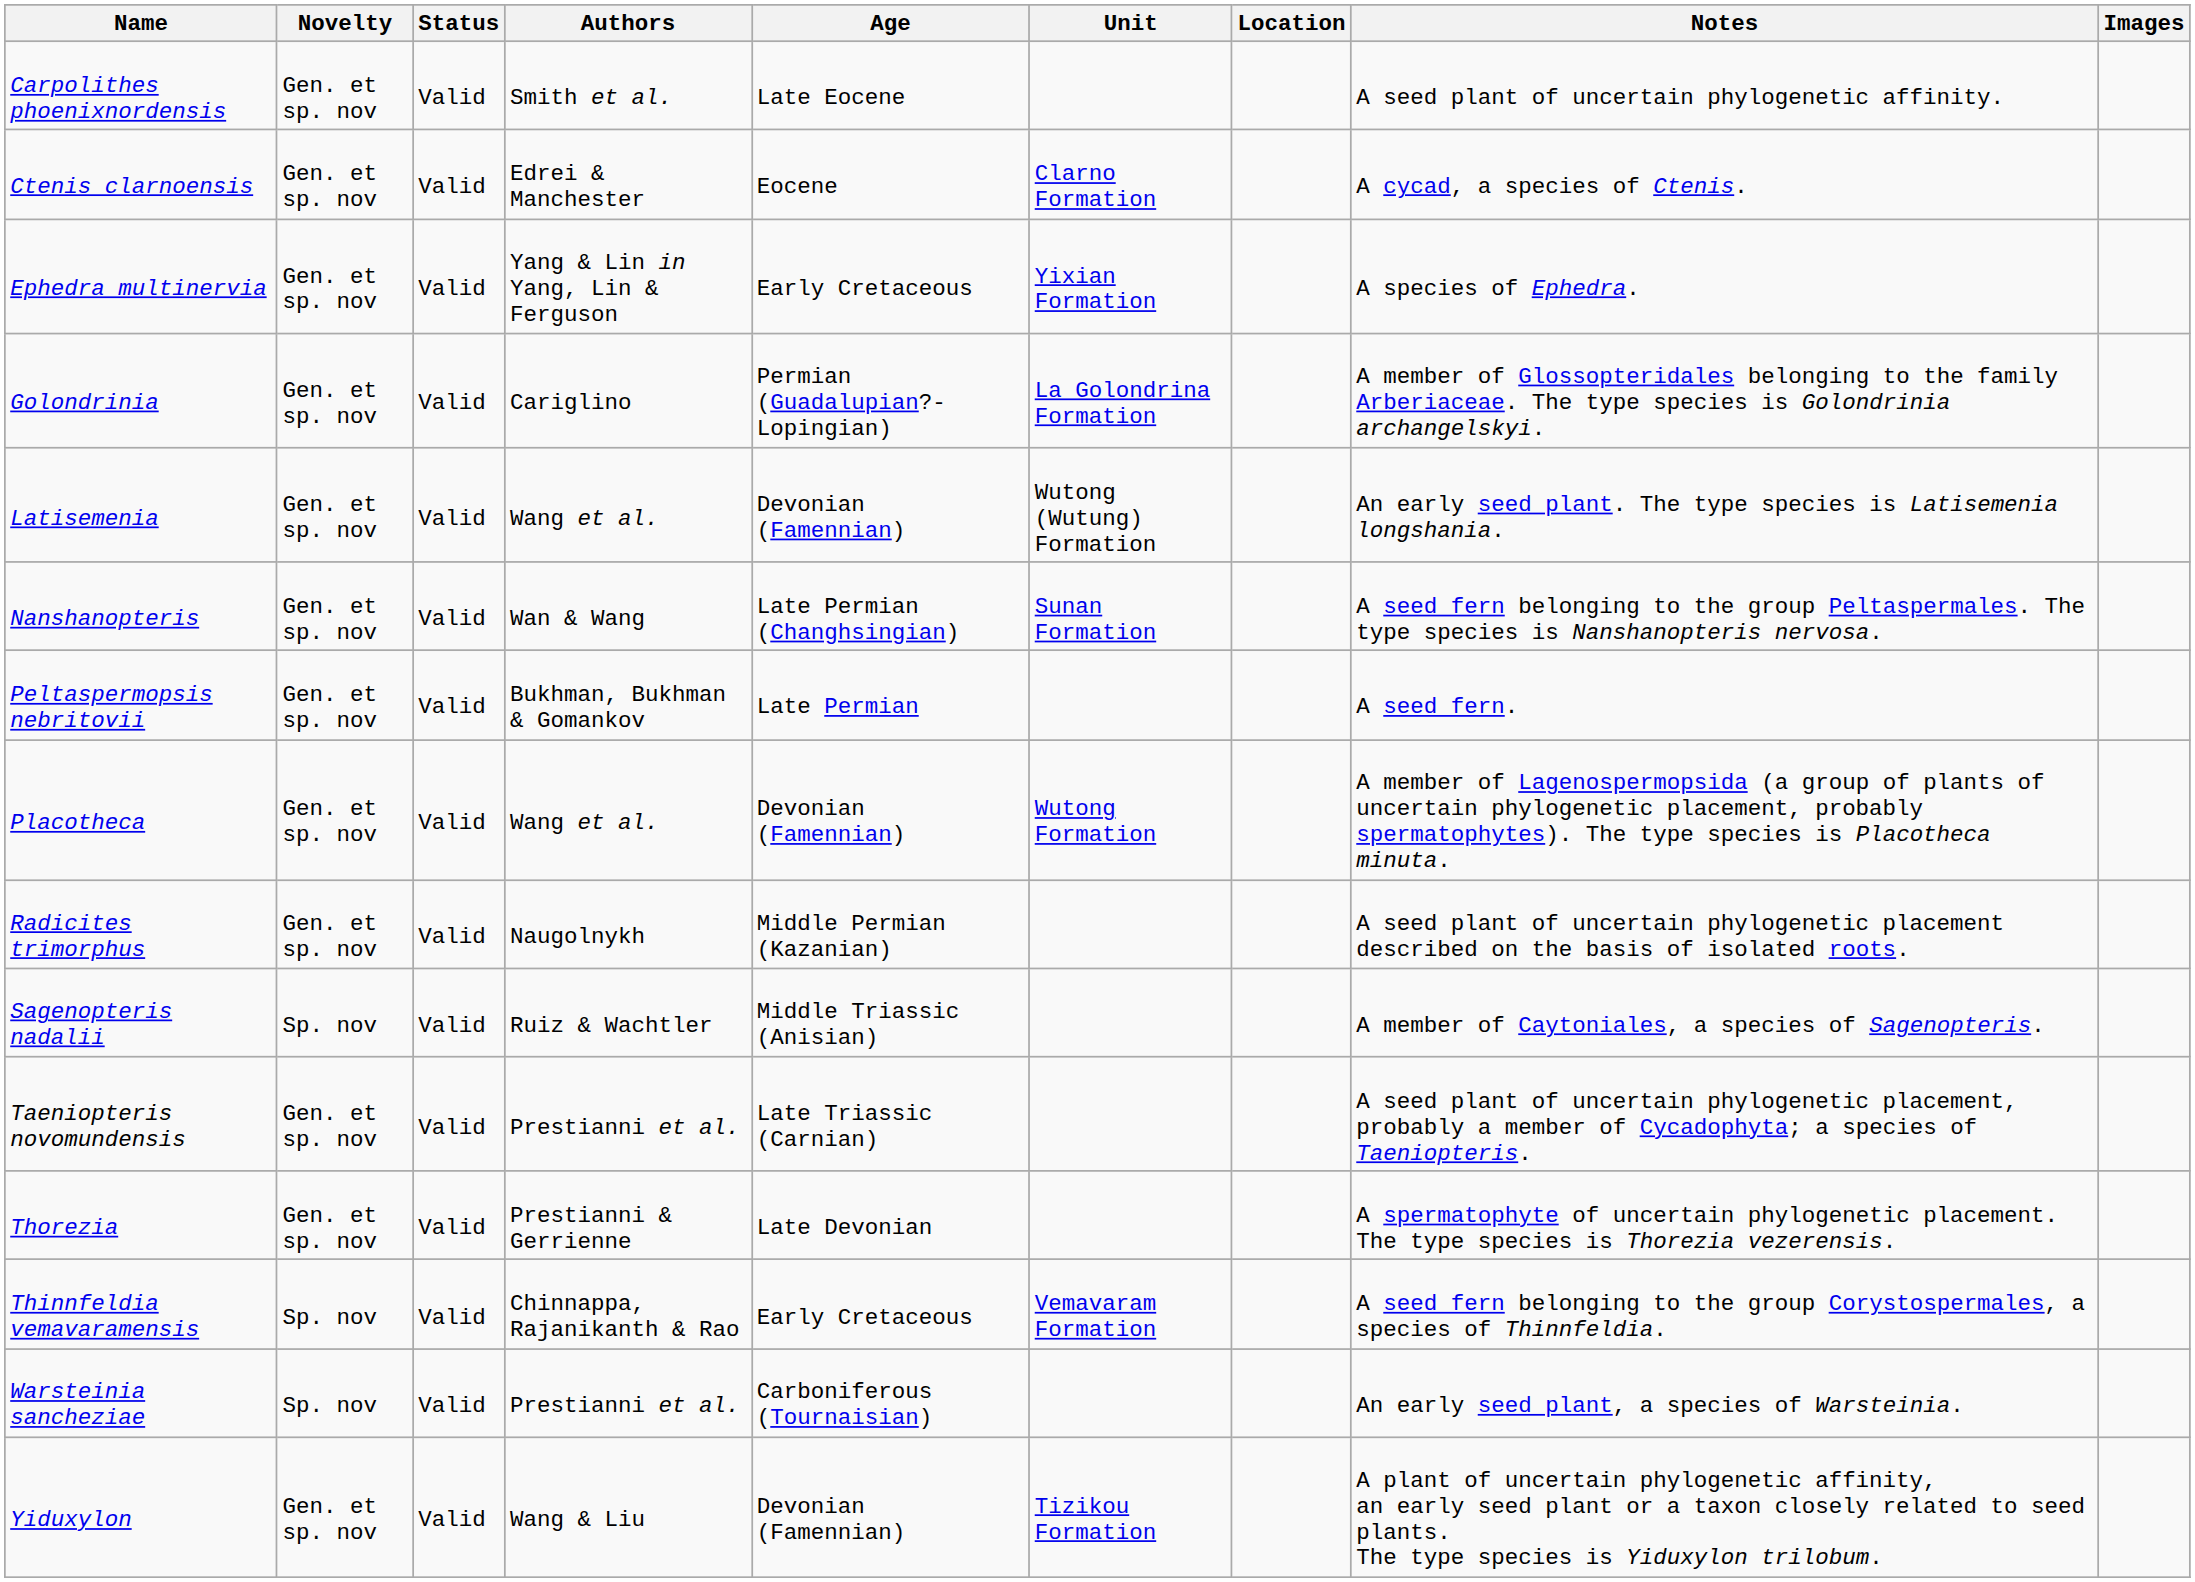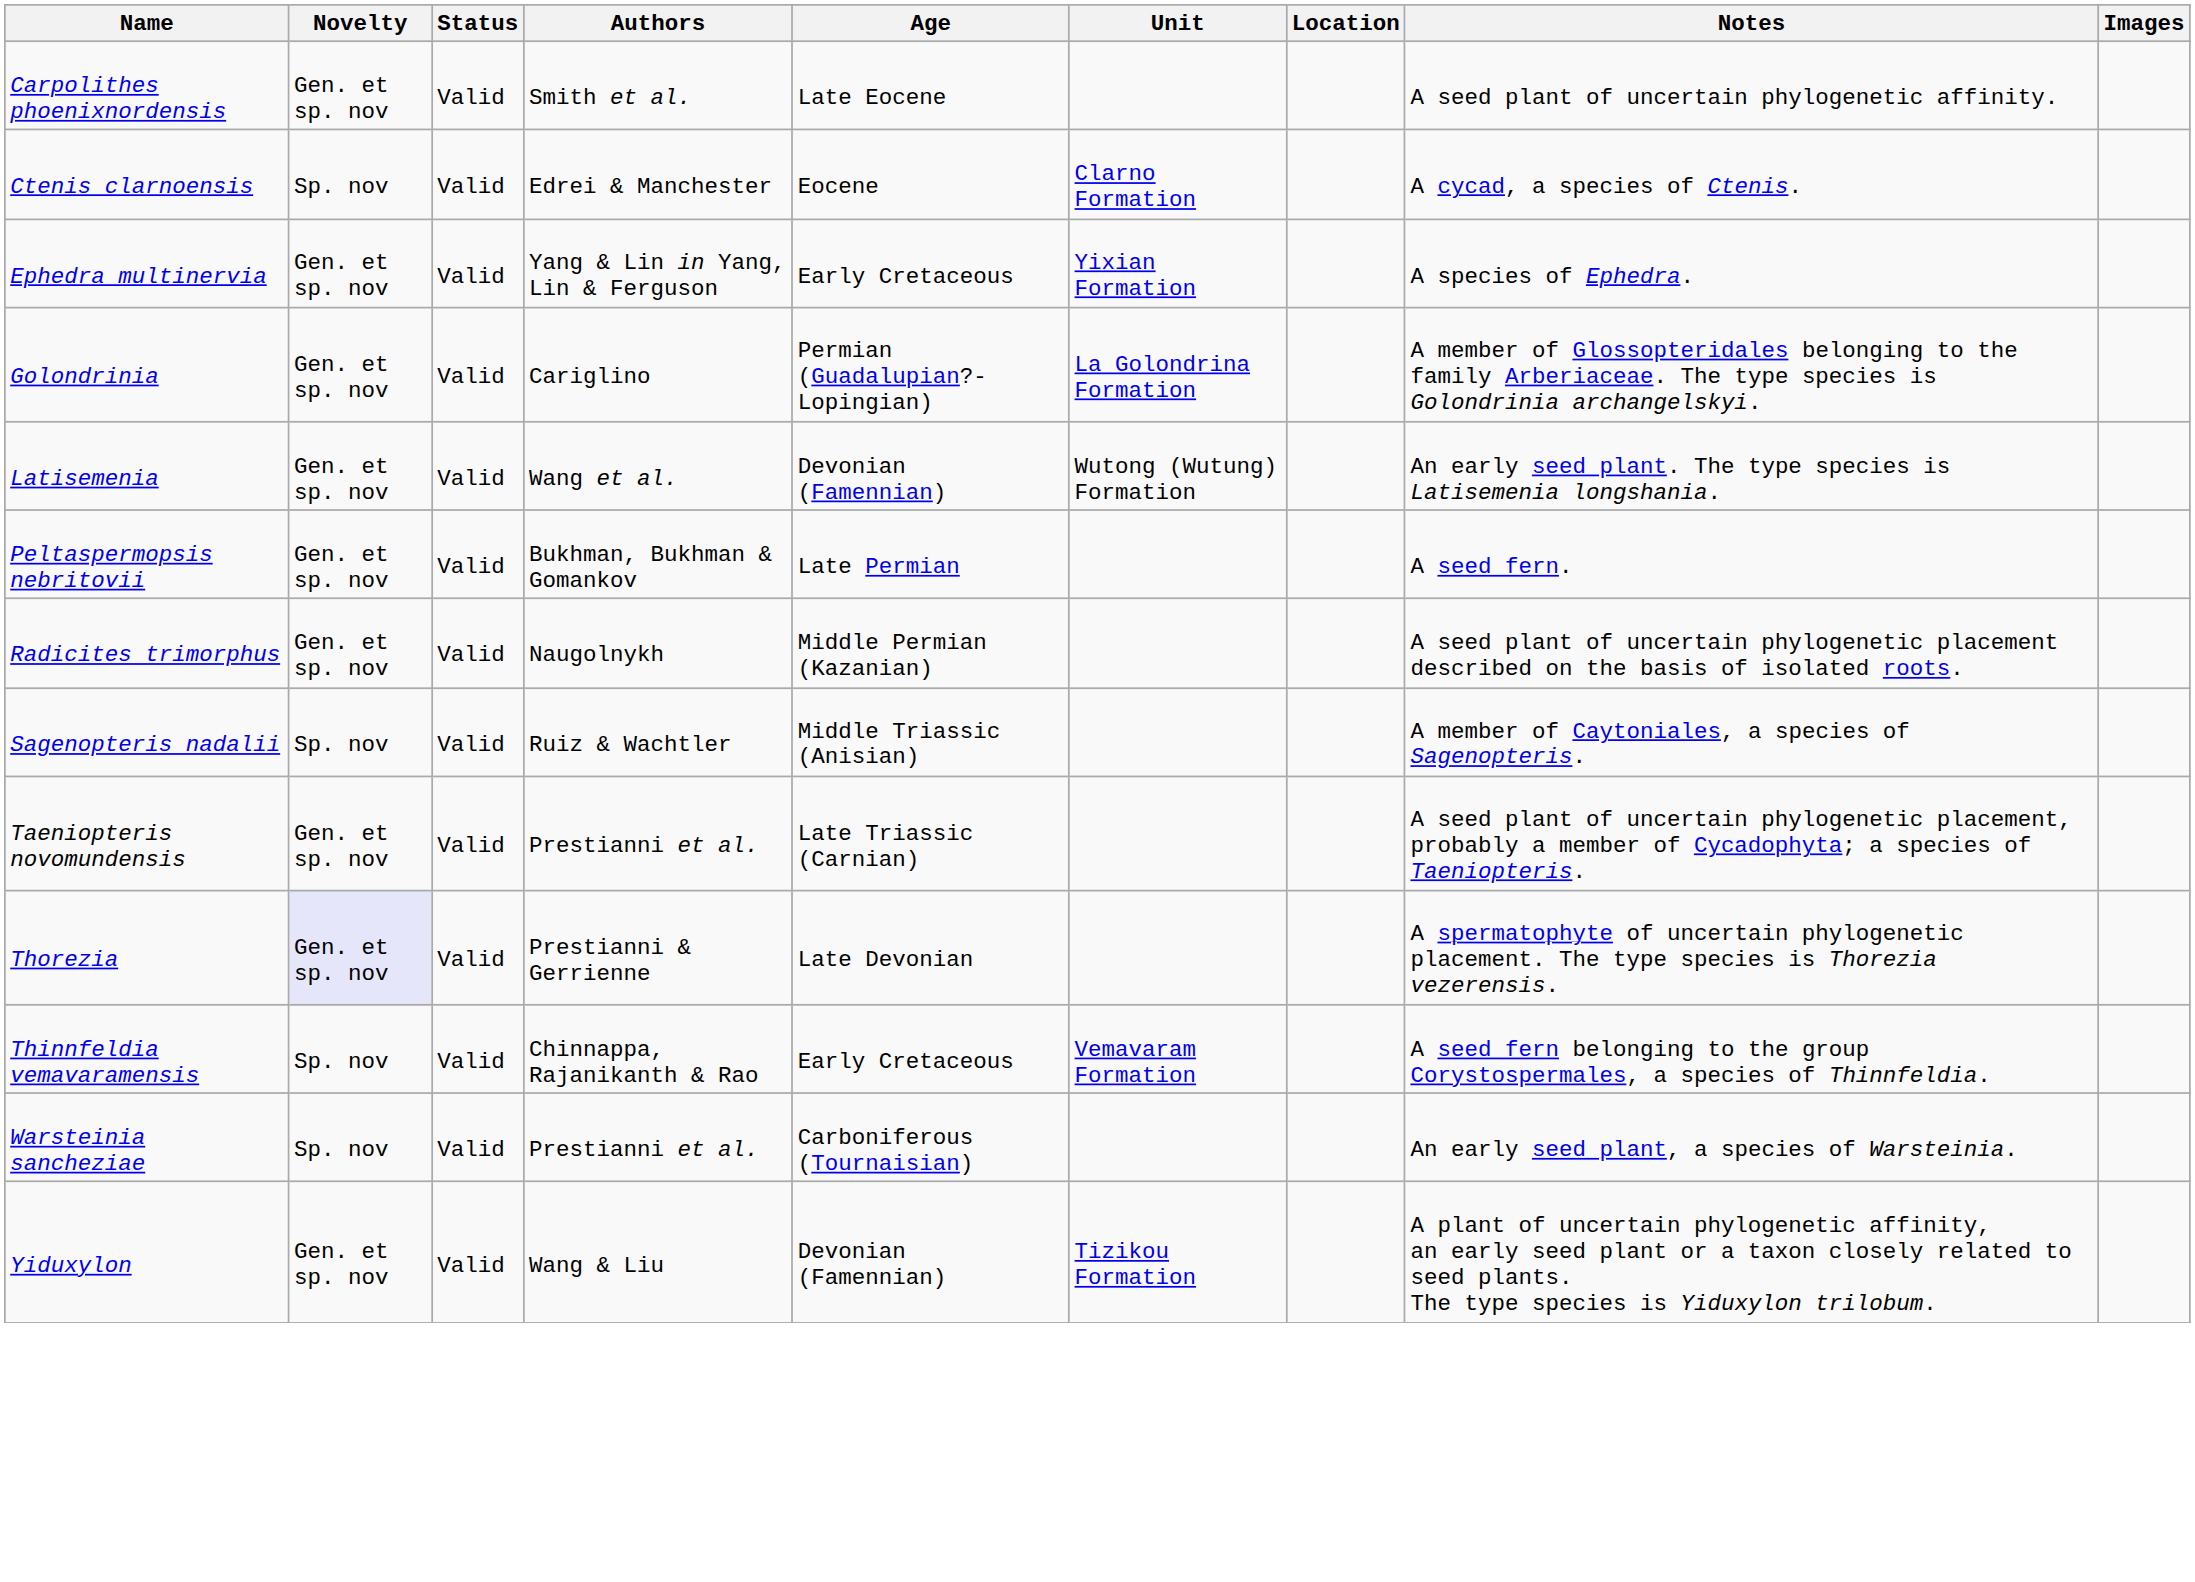(330, 187) Gen. et sp. nov -> (341, 187) Sp. nov
- row: (105, 619)
- row: (78, 822)
(330, 1229) no background -> (341, 961) lavender background
